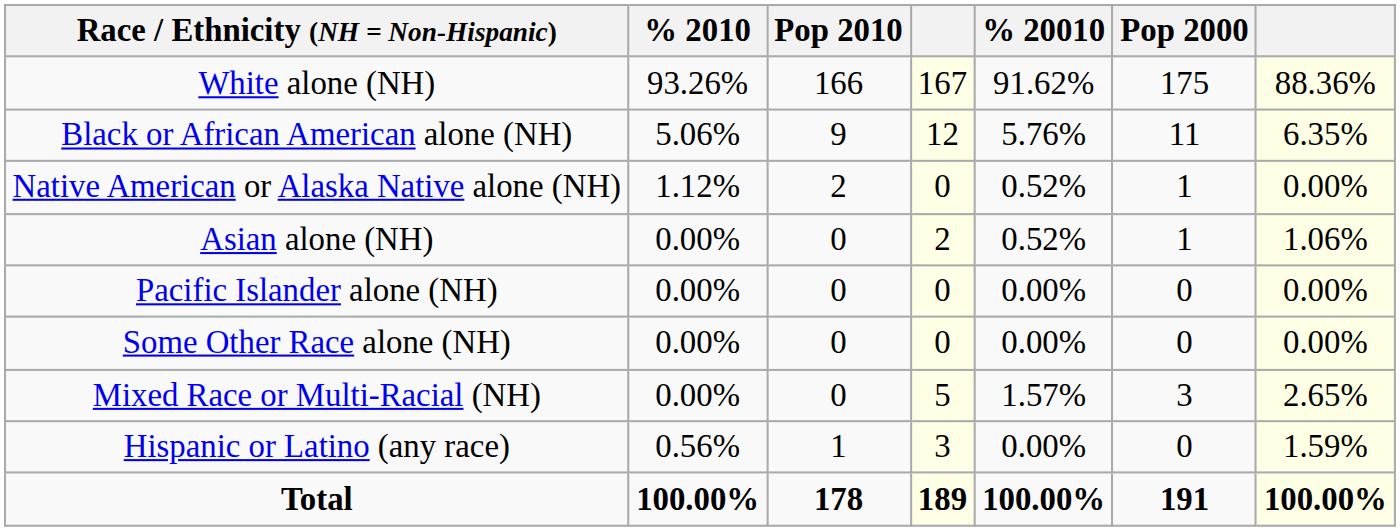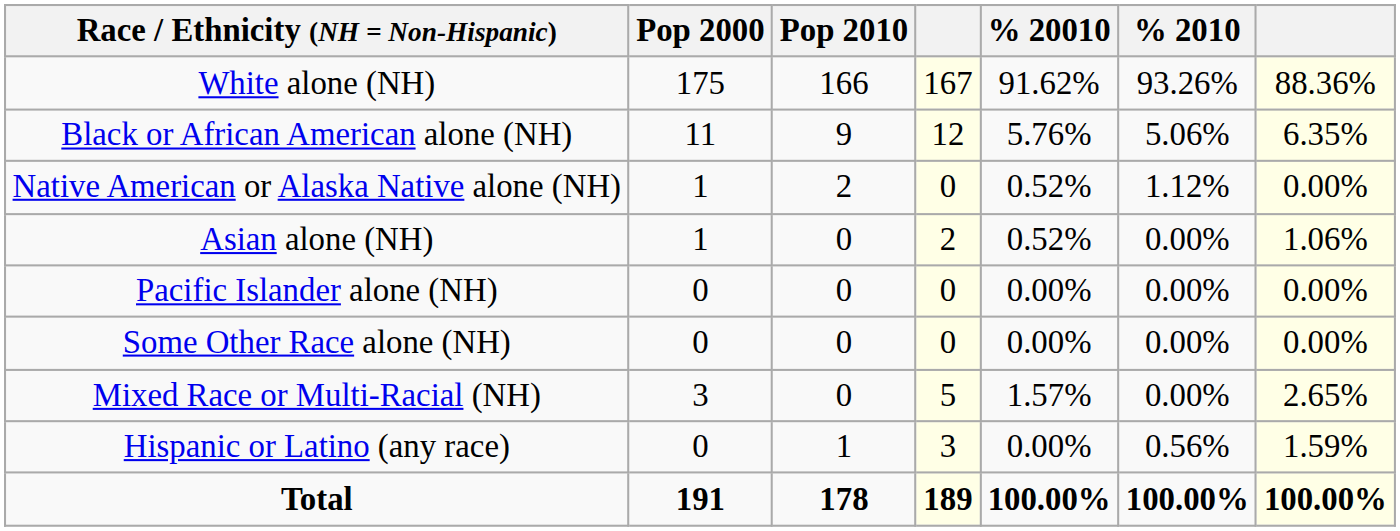columns swapped: (1185, 30) <-> (698, 30)
